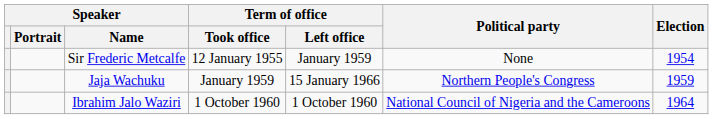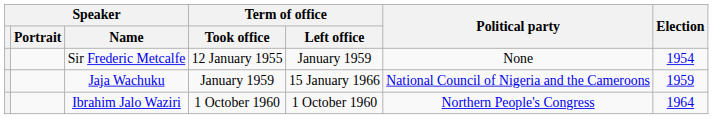(518, 80) Northern People's Congress -> (518, 80) National Council of Nigeria and the Cameroons
(518, 102) National Council of Nigeria and the Cameroons -> (518, 102) Northern People's Congress
